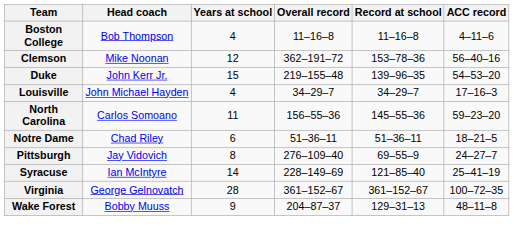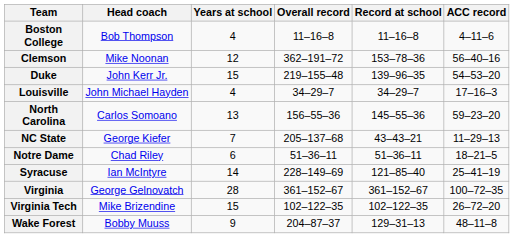(233, 116) 11 -> (233, 116) 13
+ row: (44, 139)
- row: (44, 156)
+ row: (44, 207)
